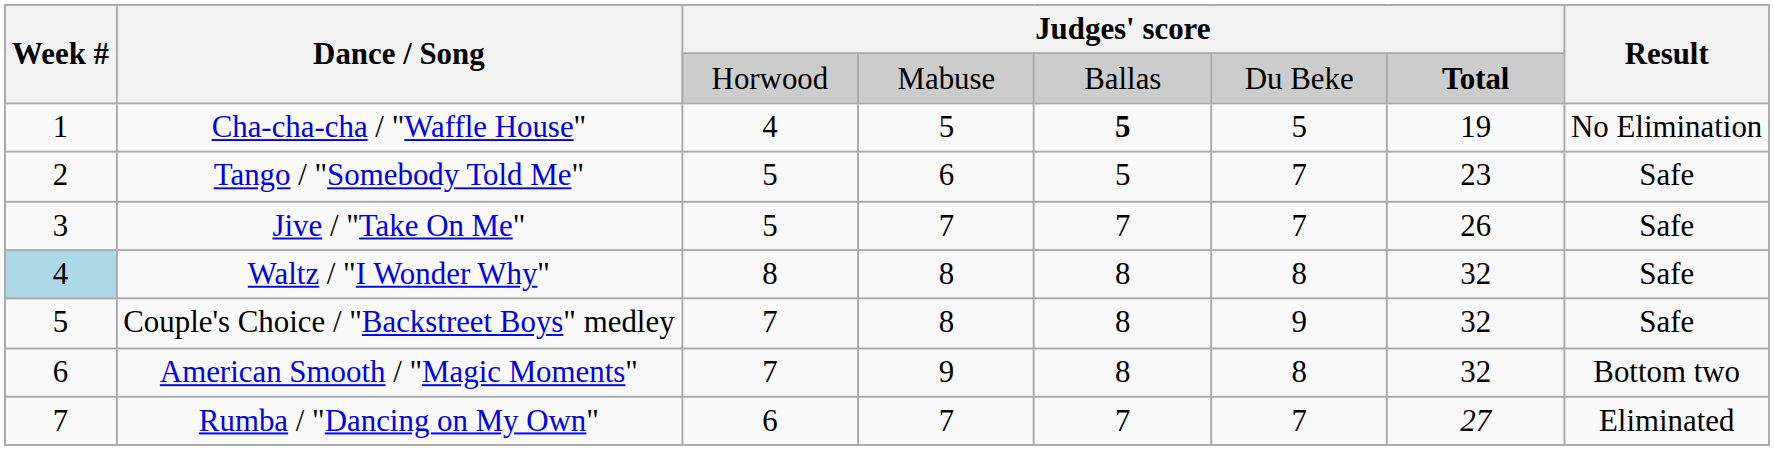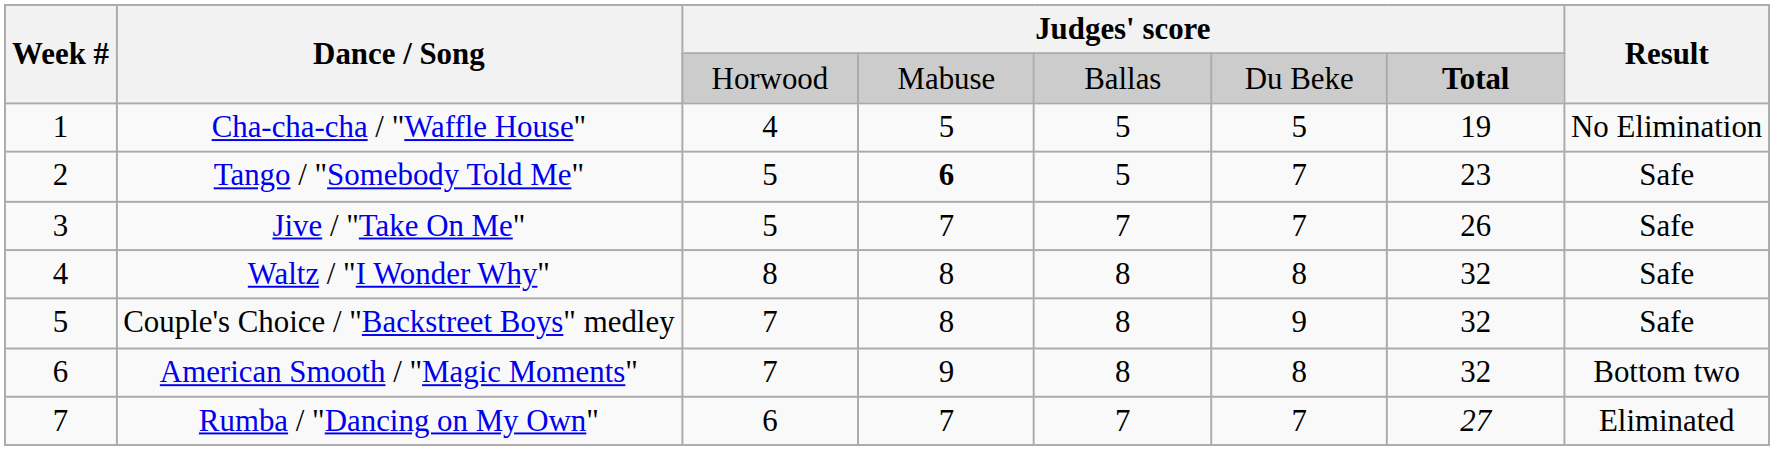(1123, 126) bold -> (1123, 126) normal
(946, 175) normal -> (946, 175) bold
(61, 273) lightblue background -> (61, 273) no background
